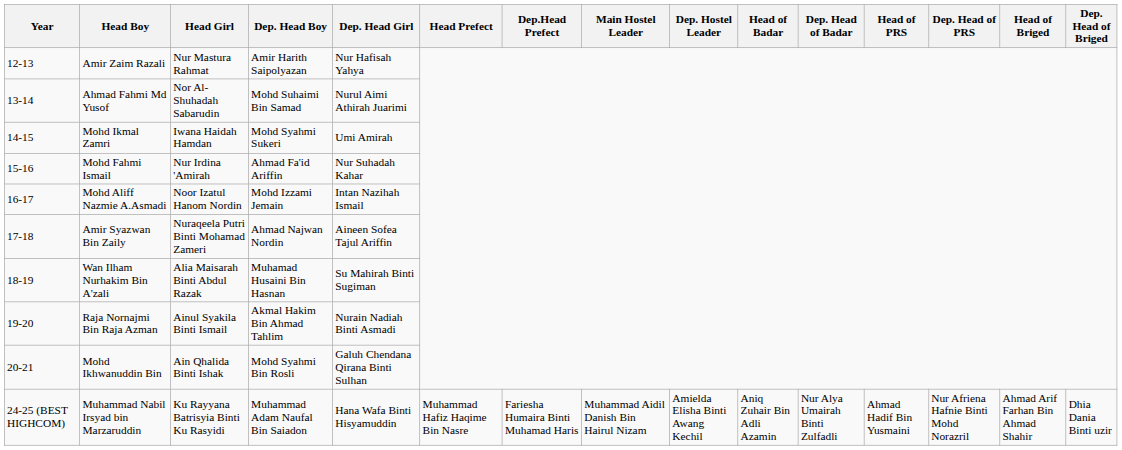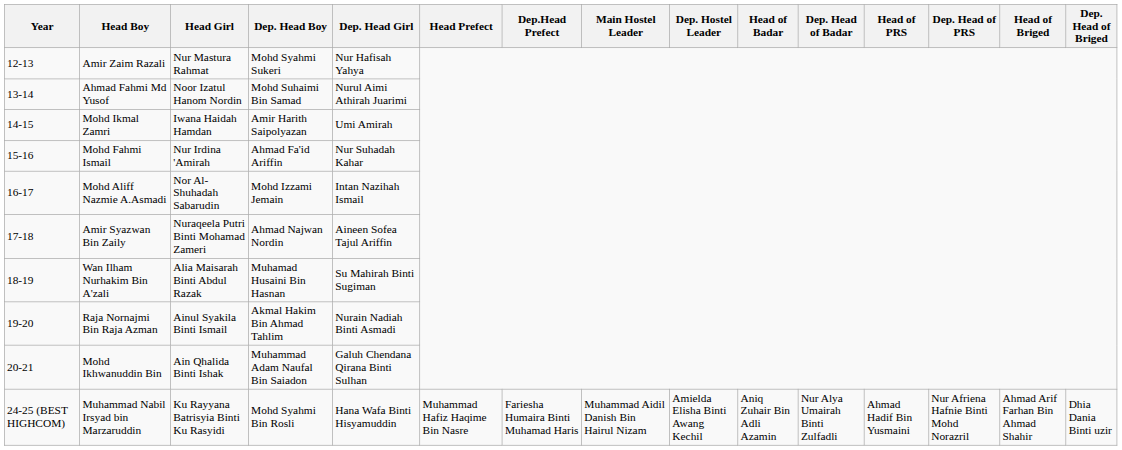(279, 63) Amir Harith Saipolyazan -> (283, 63) Mohd Syahmi Sukeri
(196, 100) Nor Al-Shuhadah Sabarudin -> (207, 94) Noor Izatul Hanom Nordin
(283, 137) Mohd Syahmi Sukeri -> (279, 125) Amir Harith Saipolyazan
(207, 199) Noor Izatul Hanom Nordin -> (196, 193) Nor Al-Shuhadah Sabarudin
(283, 367) Mohd Syahmi Bin Rosli -> (282, 367) Muhammad Adam Naufal Bin Saiadon
(282, 417) Muhammad Adam Naufal Bin Saiadon -> (283, 417) Mohd Syahmi Bin Rosli
